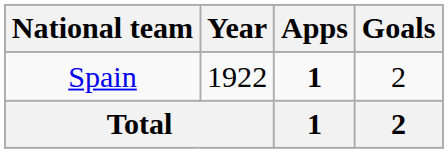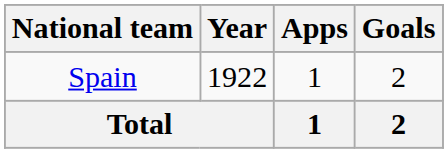(314, 76) bold -> (314, 76) normal
